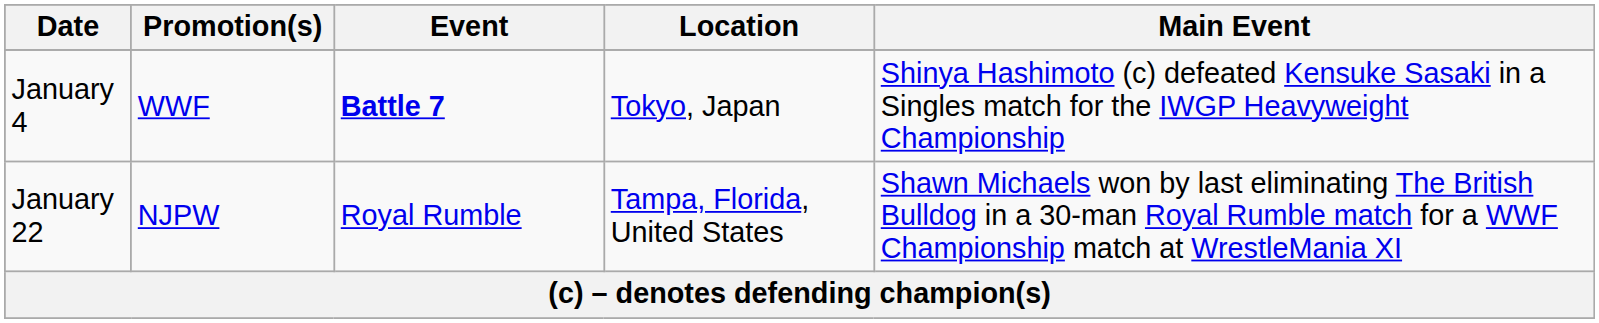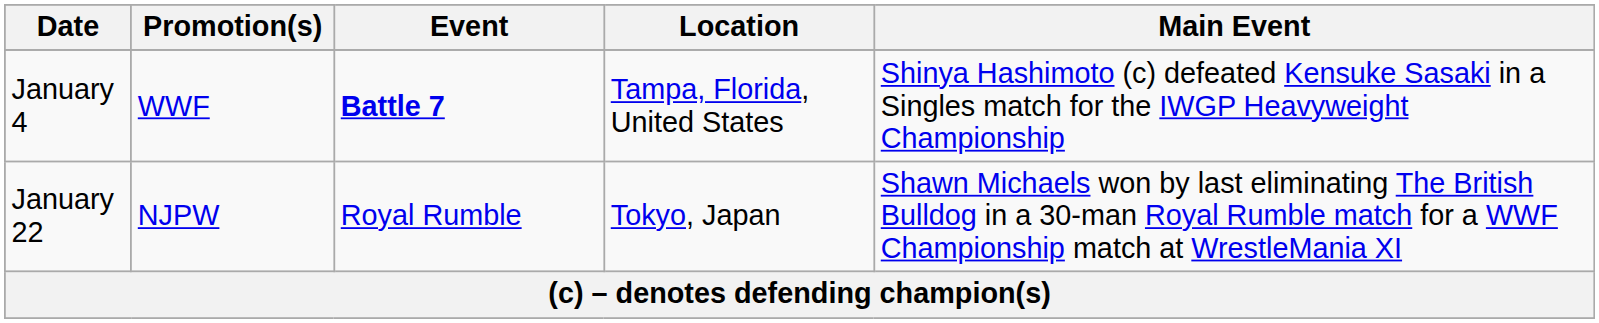(696, 105) Tokyo, Japan -> (710, 105) Tampa, Florida, United States
(710, 215) Tampa, Florida, United States -> (696, 215) Tokyo, Japan
